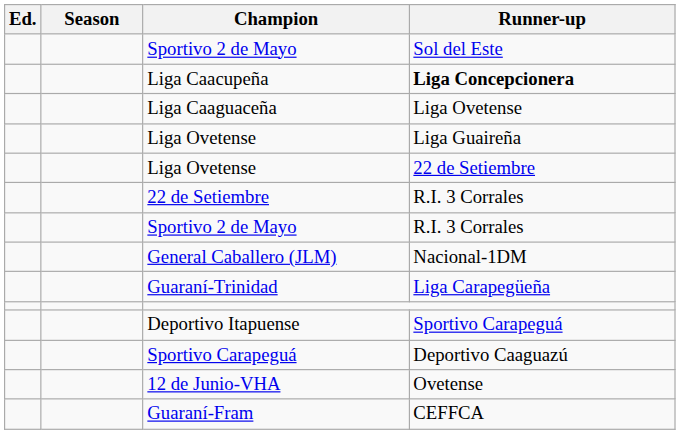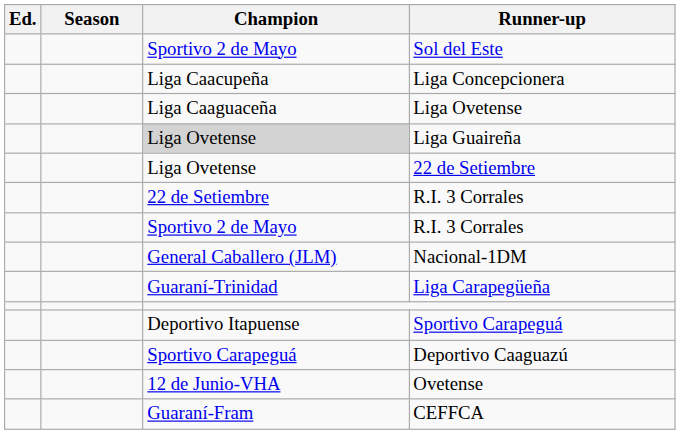(494, 78) bold -> (489, 78) normal
(202, 138) no background -> (202, 138) lightgrey background
